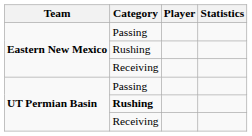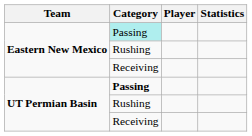(130, 31) no background -> (130, 31) paleturquoise background
(130, 85) normal -> (131, 85) bold
(133, 103) bold -> (131, 103) normal
